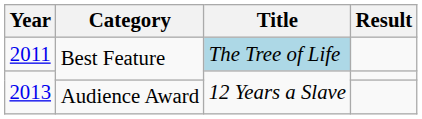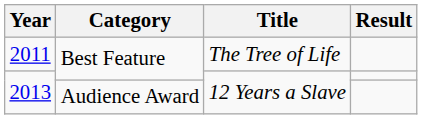(274, 53) lightblue background -> (274, 53) no background
